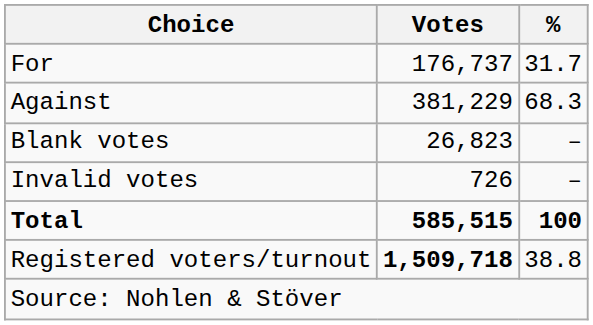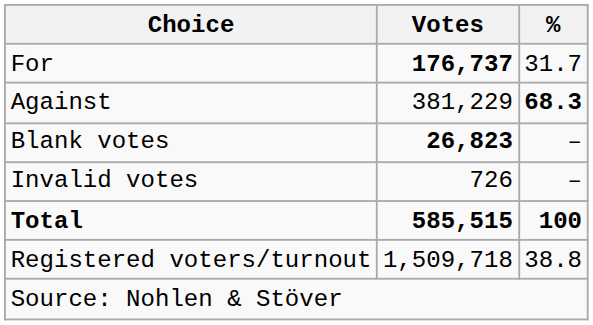(462, 64) normal -> (462, 64) bold
(553, 103) normal -> (553, 103) bold
(470, 142) normal -> (470, 142) bold
(448, 260) bold -> (448, 260) normal
